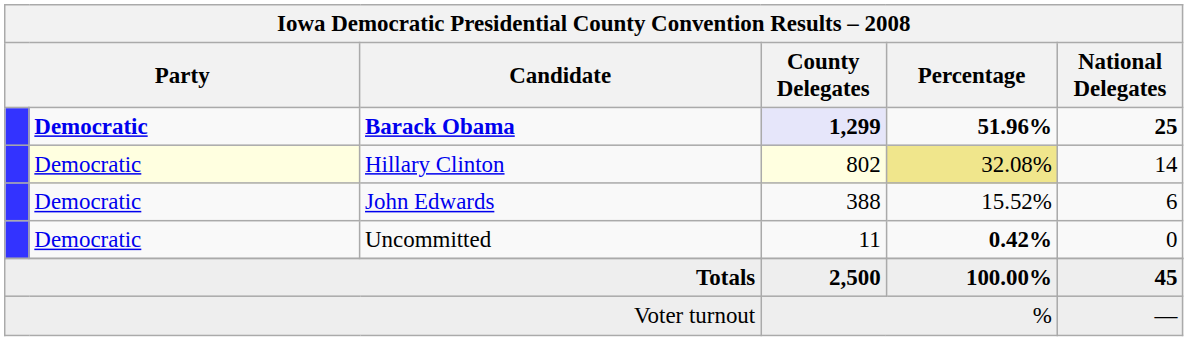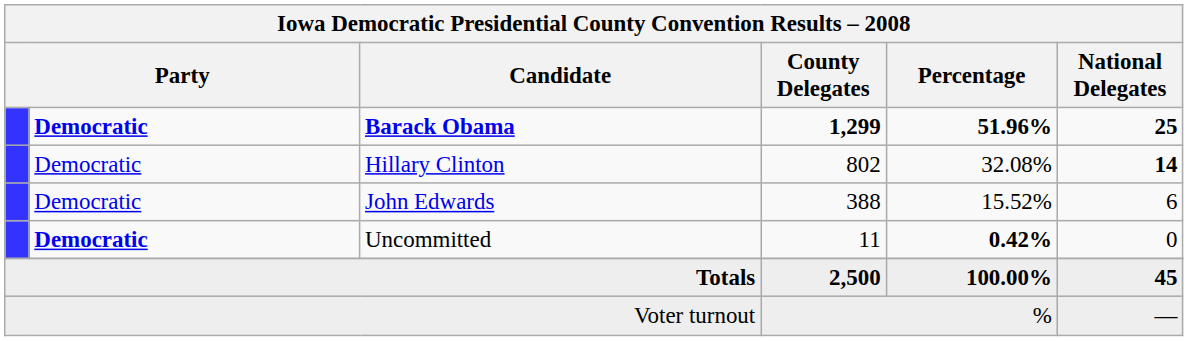(855, 126) lavender background -> (855, 126) no background
(88, 164) lightyellow background -> (88, 164) no background
(863, 164) lightyellow background -> (863, 164) no background
(1017, 164) khaki background -> (1017, 164) no background
(1166, 164) normal -> (1166, 164) bold
(88, 240) normal -> (91, 240) bold
